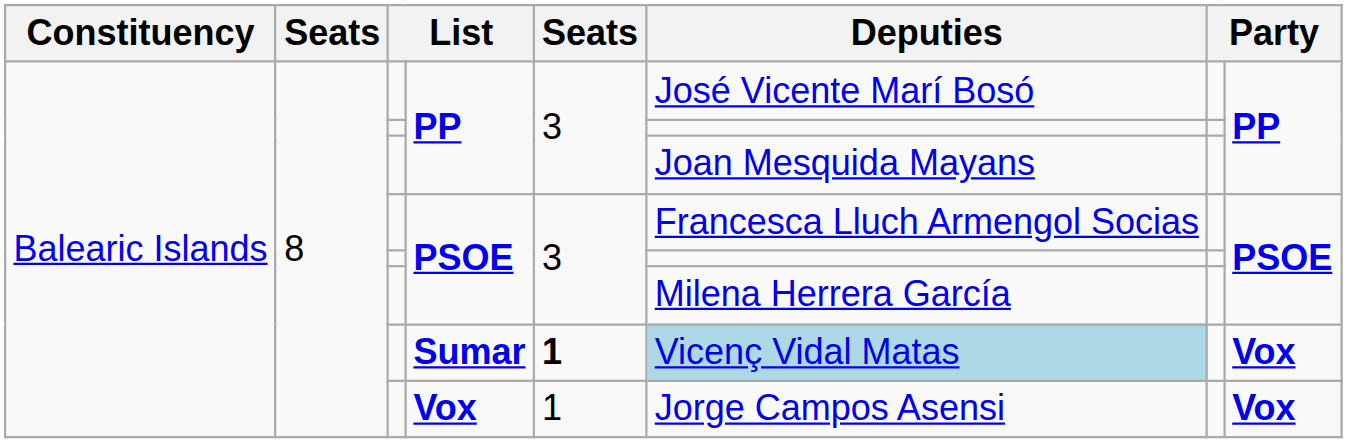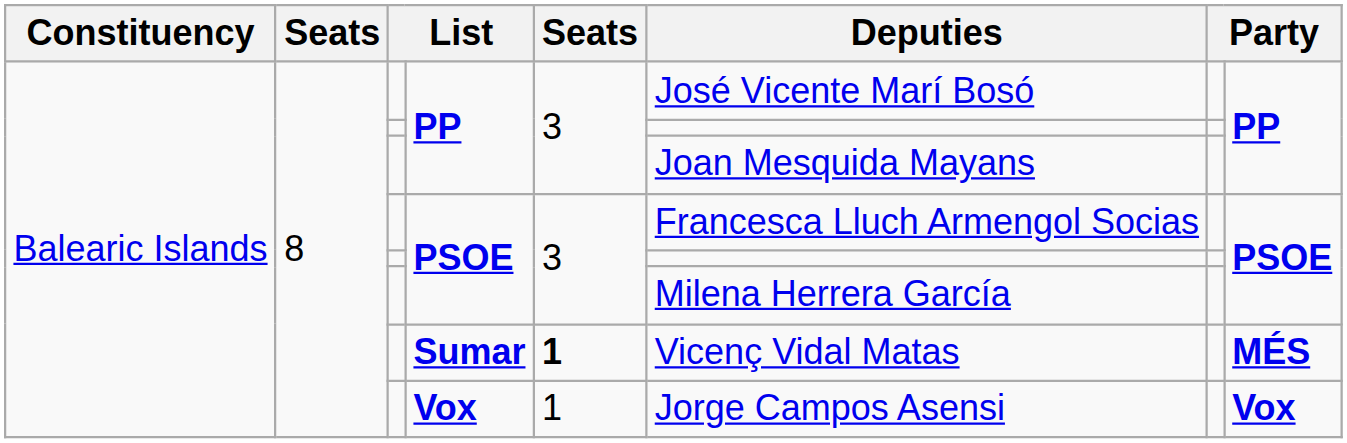(807, 351) lightblue background -> (807, 351) no background
(1264, 351) Vox -> (1271, 351) MÉS
